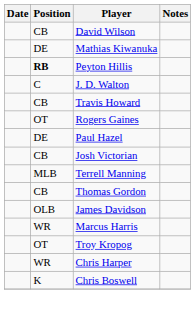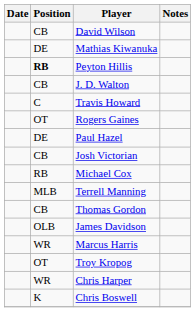(37, 84) C -> (41, 84) CB
(41, 102) CB -> (37, 102) C
+ row: (104, 173)
